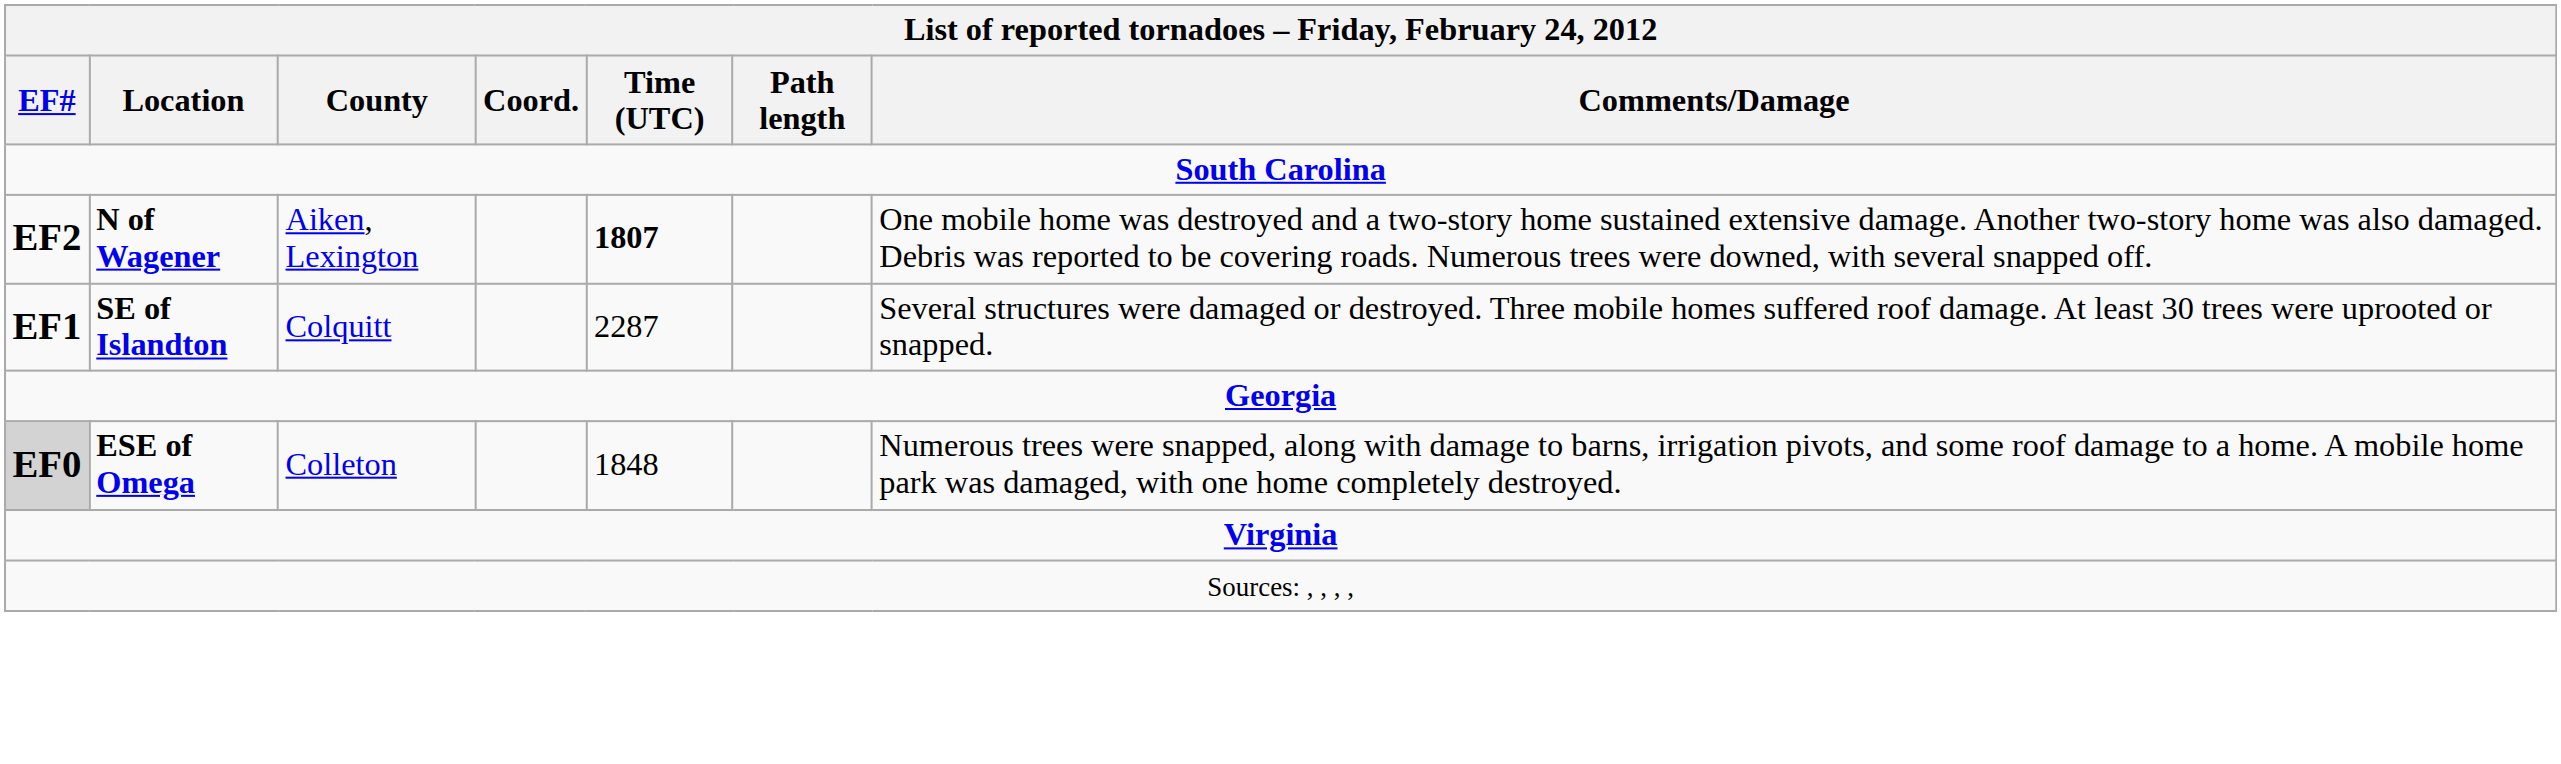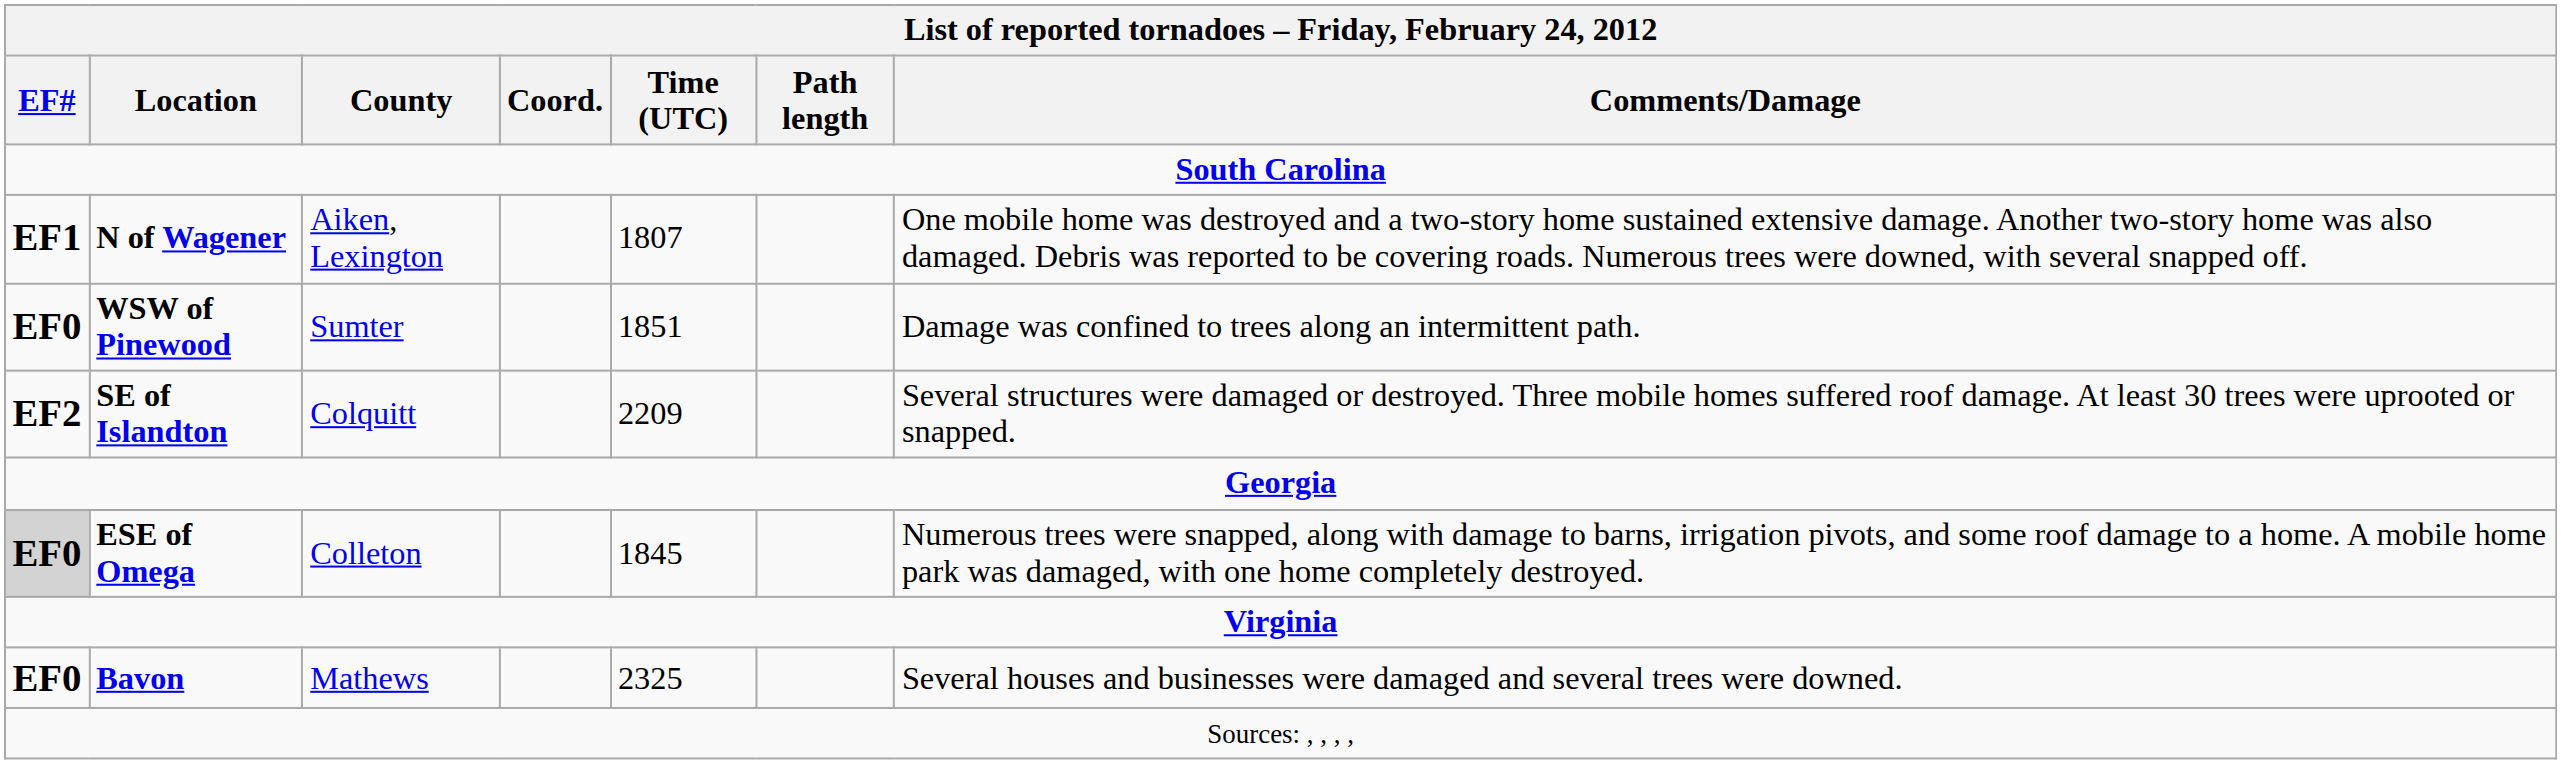(47, 238) EF2 -> (47, 238) EF1
(626, 238) bold -> (650, 238) normal
+ row: (164, 326)
(47, 326) EF1 -> (47, 413) EF2
(626, 326) 2287 -> (650, 413) 2209
(626, 464) 1848 -> (650, 552) 1845
+ row: (140, 677)
